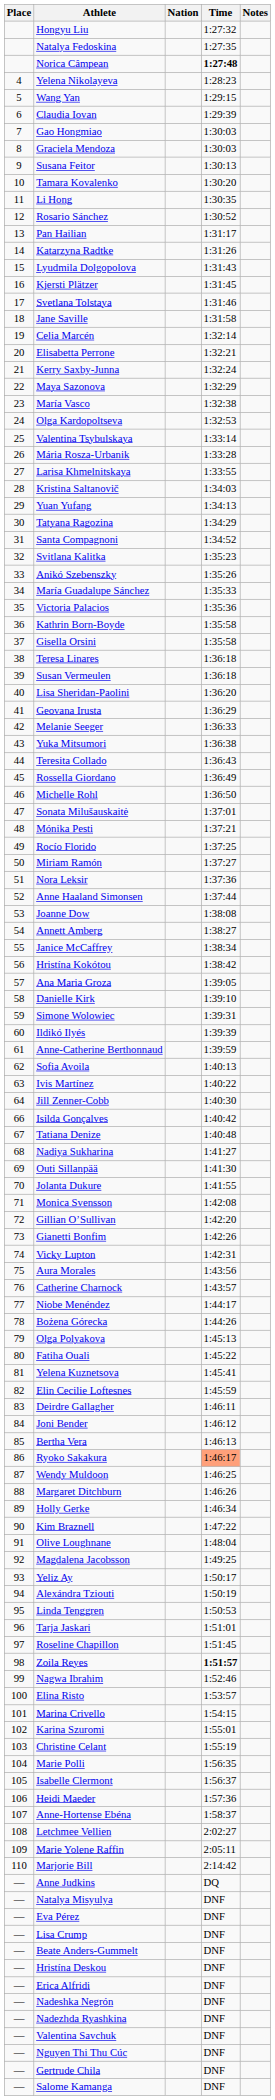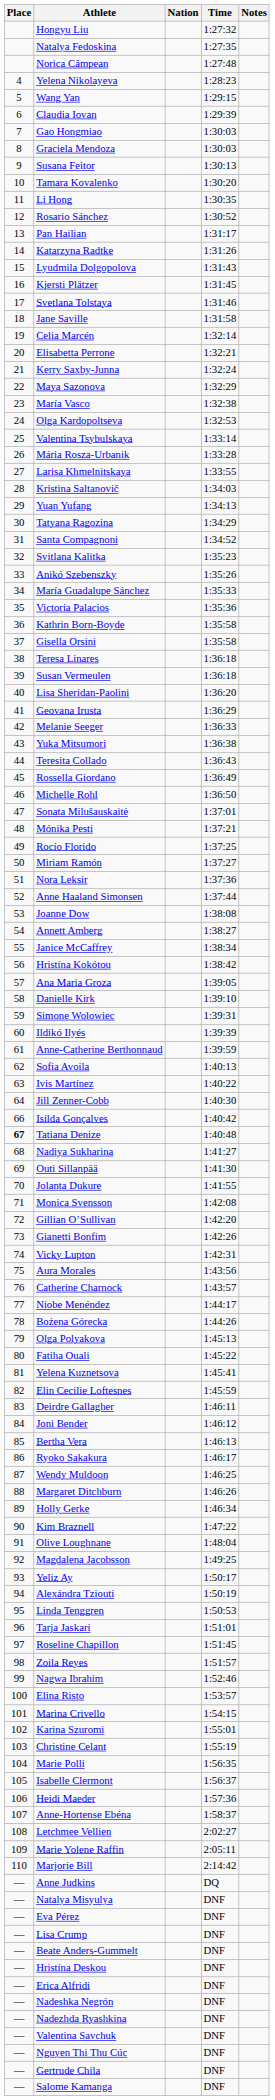(220, 64) bold -> (220, 64) normal
(19, 1135) normal -> (19, 1135) bold
(220, 1458) lightsalmon background -> (220, 1458) no background
(220, 1662) bold -> (220, 1662) normal
